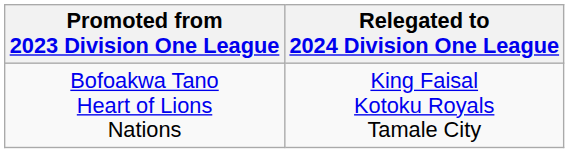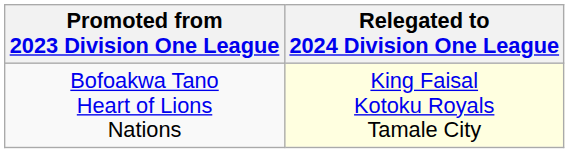(424, 105) no background -> (424, 105) lightyellow background
